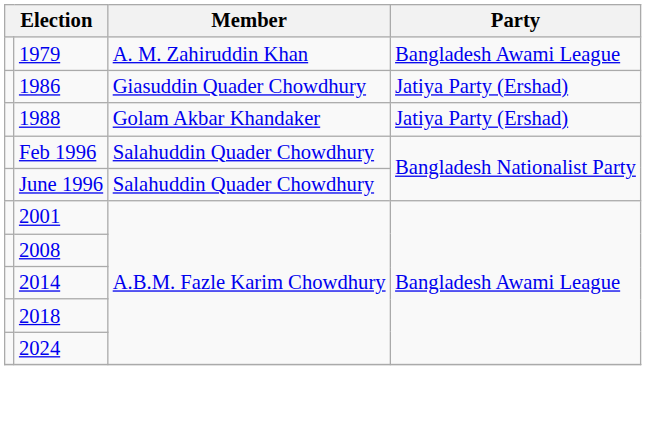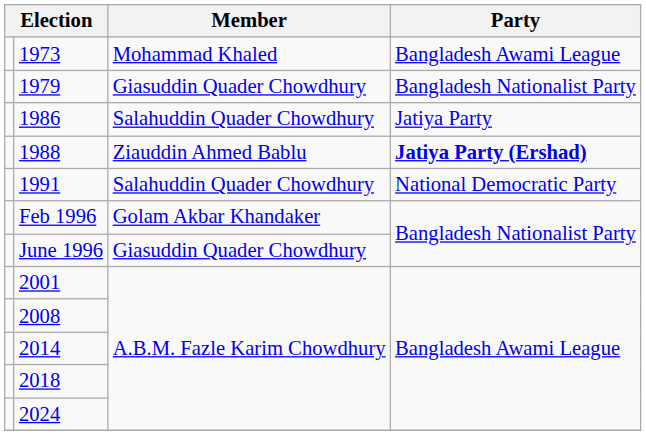+ row: (40, 53)
(210, 53) A. M. Zahiruddin Khan -> (239, 86) Giasuddin Quader Chowdhury
(508, 53) Bangladesh Awami League -> (515, 86) Bangladesh Nationalist Party
(239, 86) Giasuddin Quader Chowdhury -> (243, 119) Salahuddin Quader Chowdhury
(482, 86) Jatiya Party (Ershad) -> (444, 119) Jatiya Party
(216, 119) Golam Akbar Khandaker -> (210, 151) Ziauddin Ahmed Bablu
(482, 119) normal -> (491, 151) bold
+ row: (40, 184)
(243, 151) Salahuddin Quader Chowdhury -> (216, 217) Golam Akbar Khandaker
(243, 184) Salahuddin Quader Chowdhury -> (239, 250) Giasuddin Quader Chowdhury
